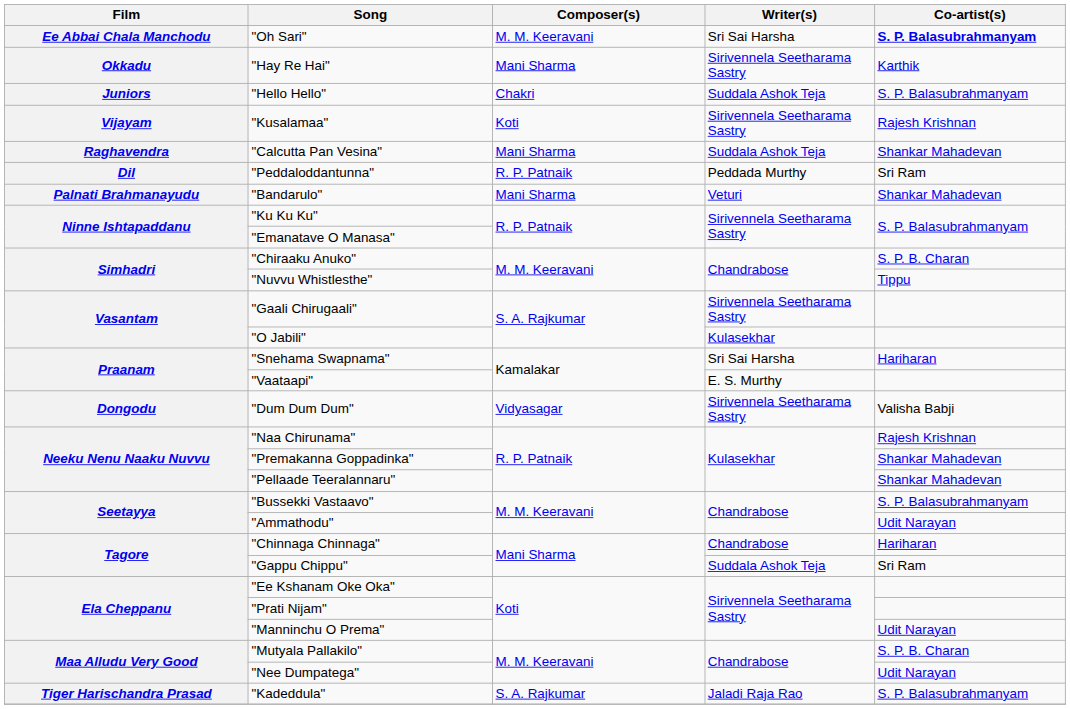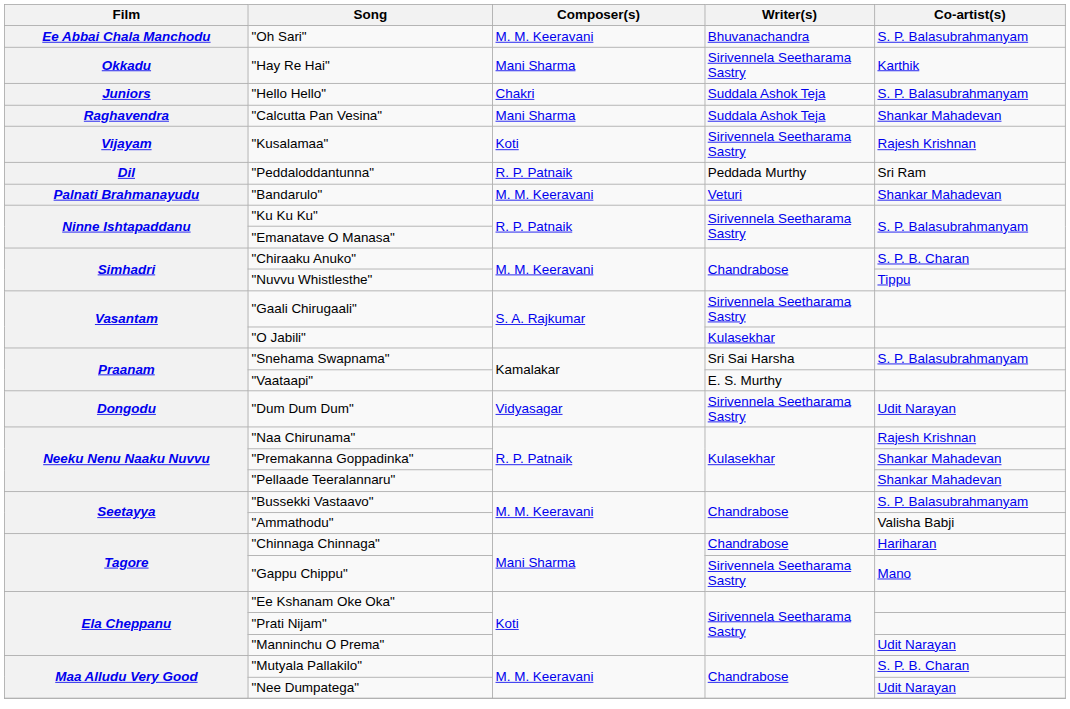(751, 36) Sri Sai Harsha -> (759, 36) Bhuvanachandra
(957, 36) bold -> (953, 36) normal
rows swapped: (290, 123) <-> (317, 151)
(535, 194) Mani Sharma -> (544, 194) M. M. Keeravani
(907, 358) Hariharan -> (953, 358) S. P. Balasubrahmanyam
(916, 409) Valisha Babji -> (917, 409) Udit Narayan
(917, 523) Udit Narayan -> (916, 523) Valisha Babji
(767, 565) Suddala Ashok Teja -> (779, 573) Sirivennela Seetharama Sastry
(902, 565) Sri Ram -> (894, 573) Mano
- row: (288, 693)
